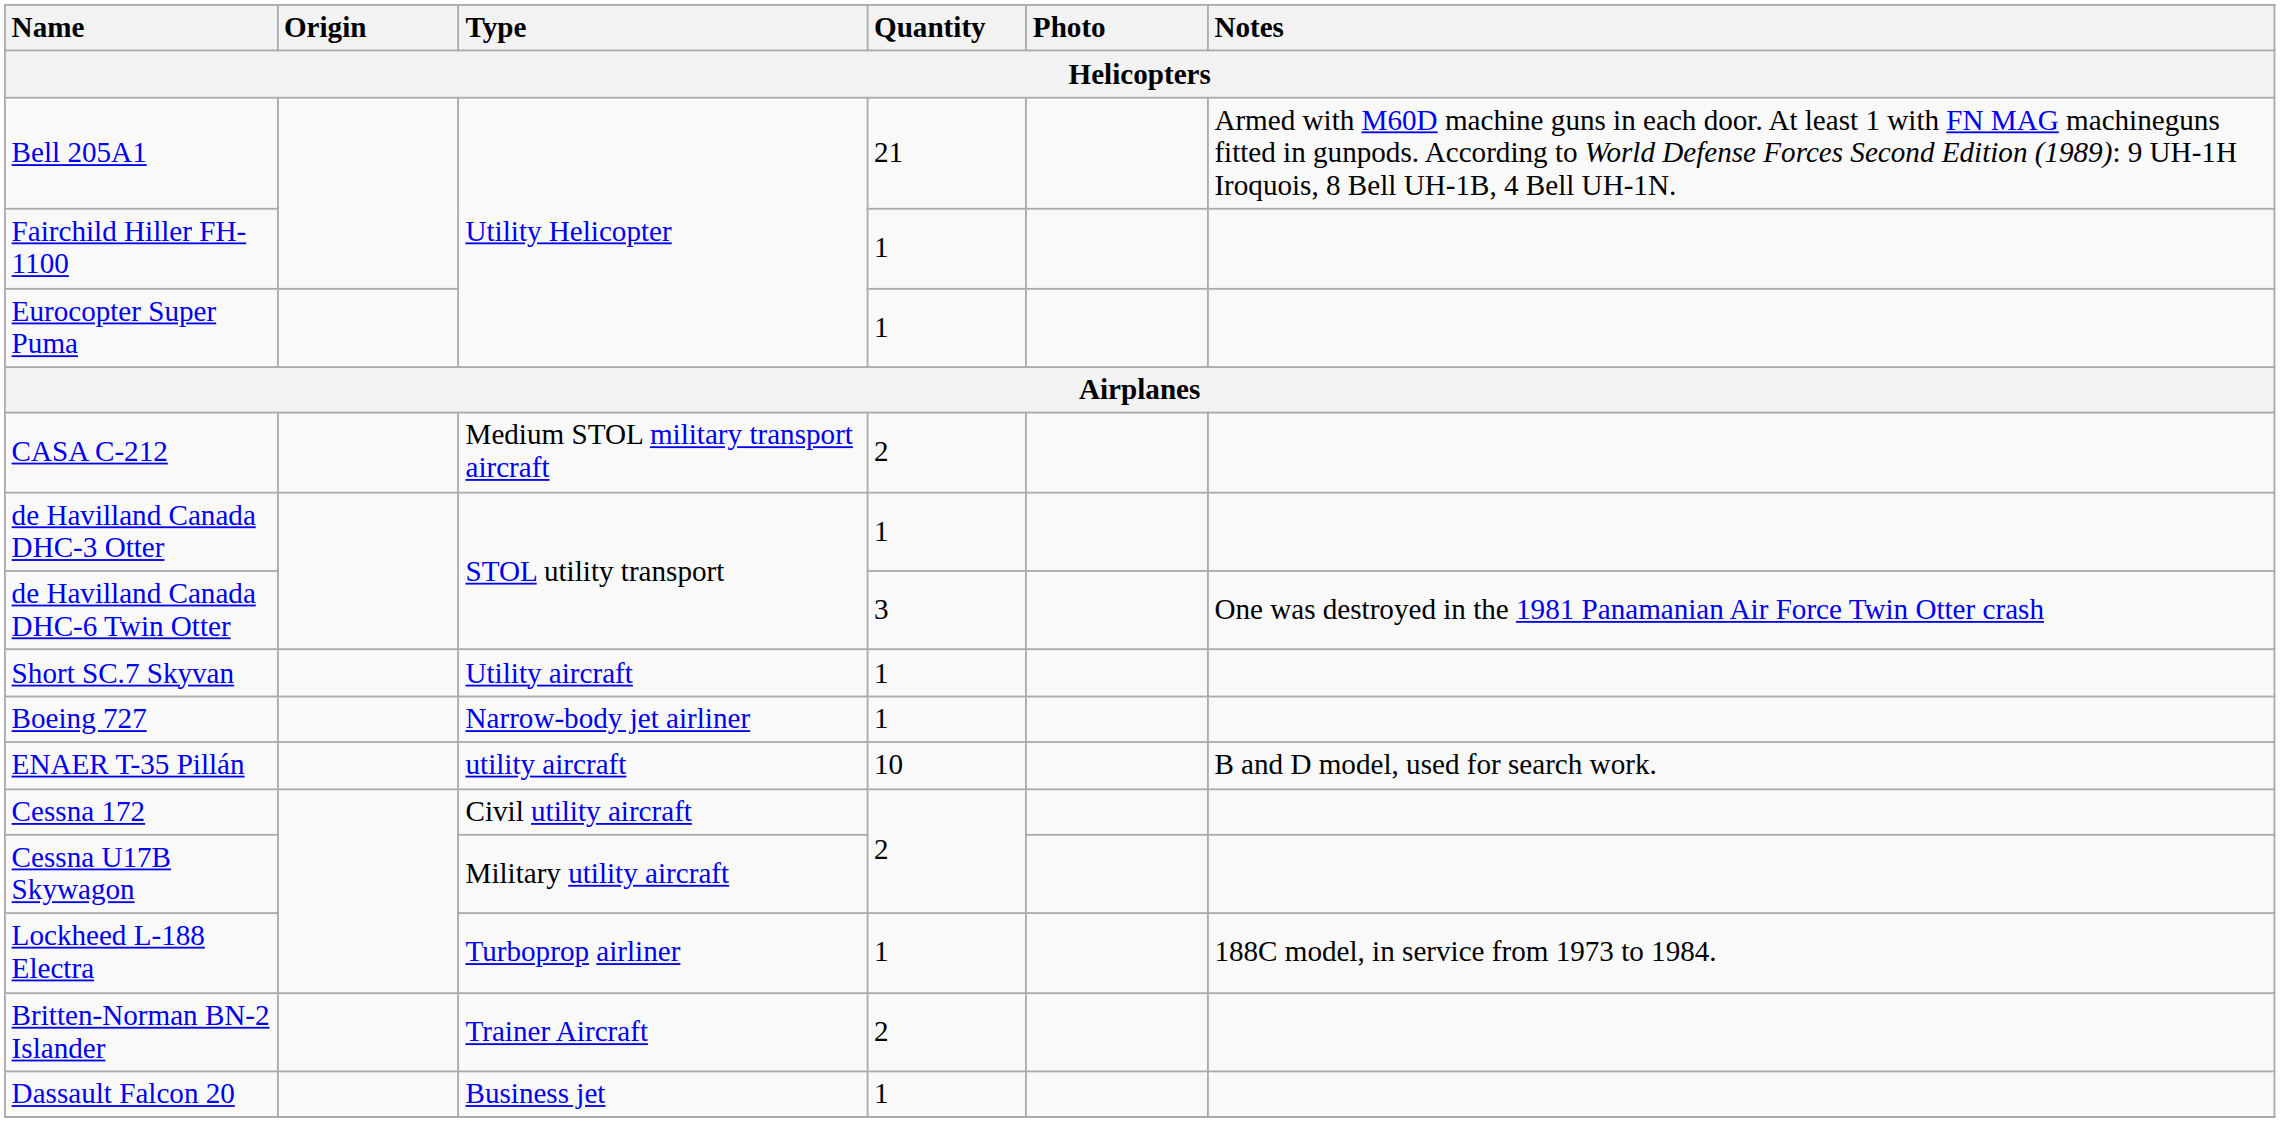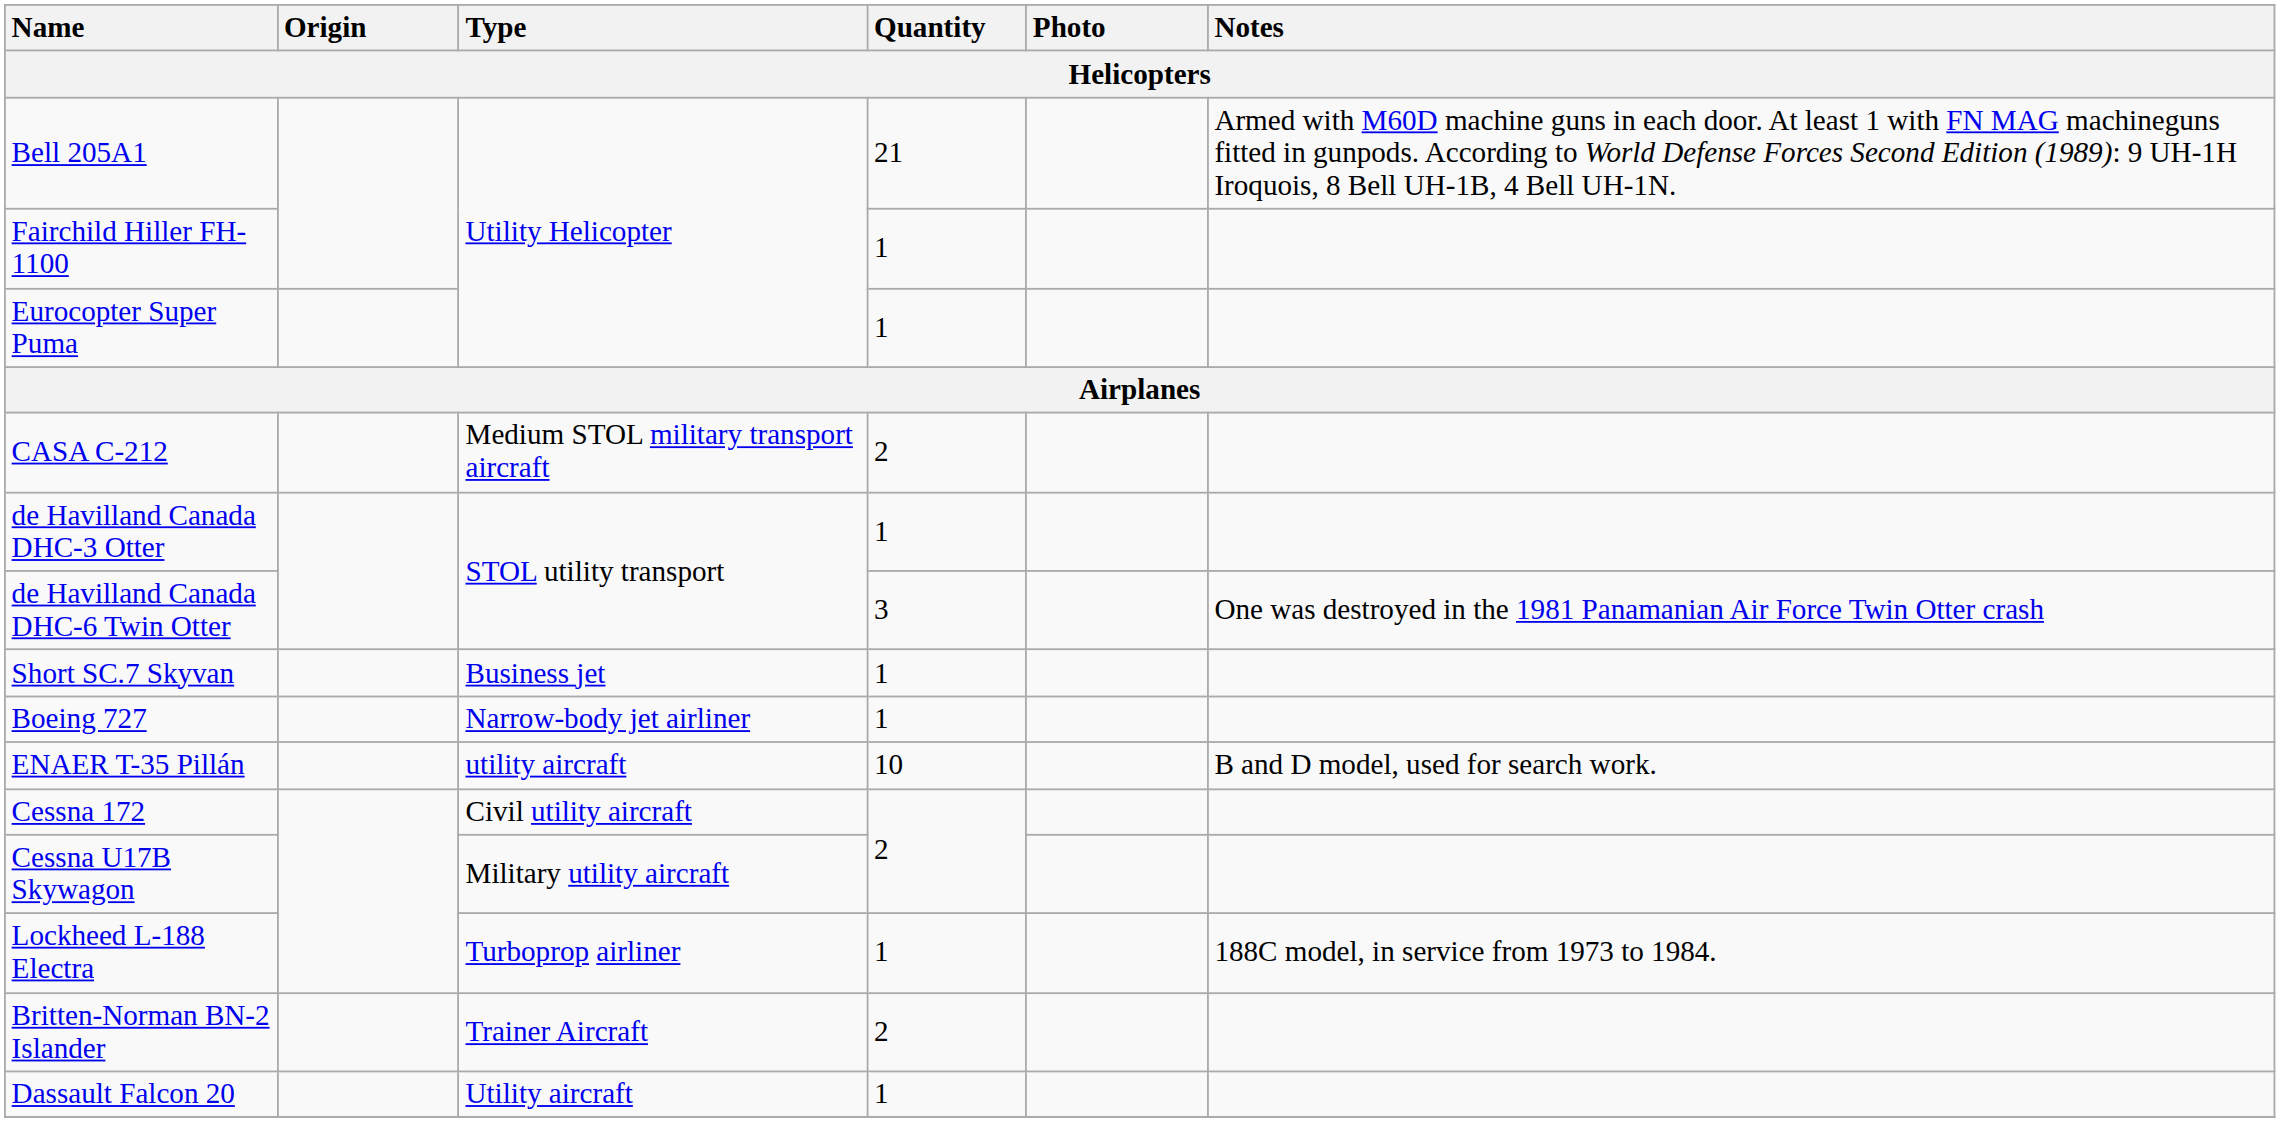(549, 672) Utility aircraft -> (535, 672) Business jet
(535, 1094) Business jet -> (549, 1094) Utility aircraft
